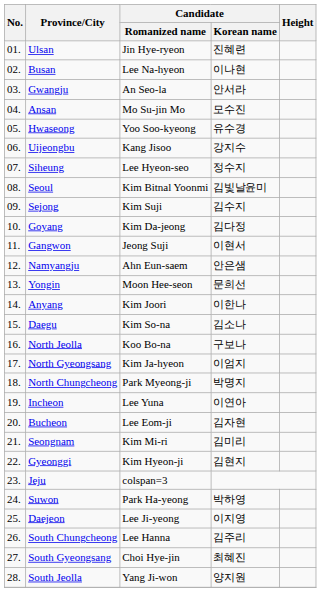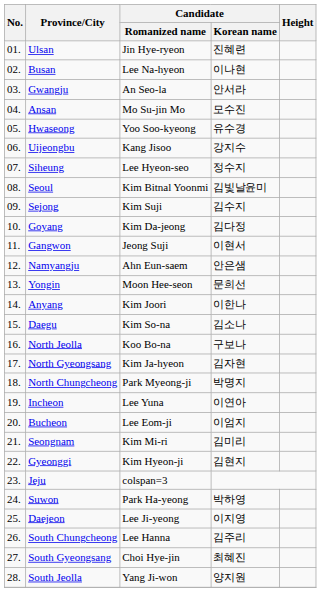(229, 363) 이엄지 -> (229, 363) 김자현
(229, 422) 김자현 -> (229, 422) 이엄지
